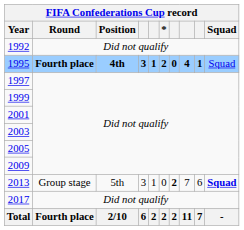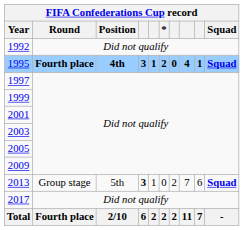(222, 64) normal -> (222, 64) bold
(143, 183) normal -> (143, 183) bold
(174, 183) bold -> (174, 183) normal
